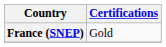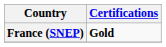(101, 32) normal -> (102, 32) bold
